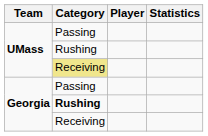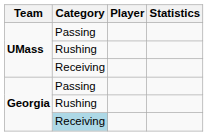(80, 67) khaki background -> (80, 67) no background
(78, 103) bold -> (76, 103) normal
(80, 121) no background -> (80, 121) lightblue background
